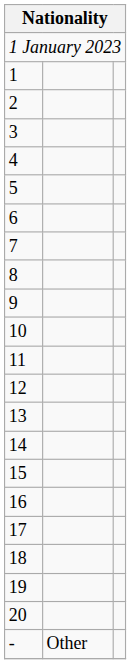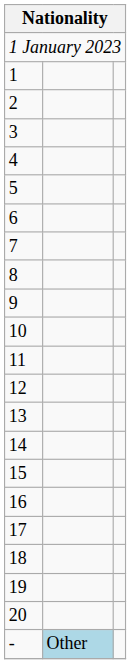(67, 643) no background -> (67, 643) lightblue background
